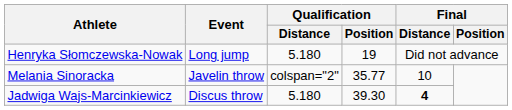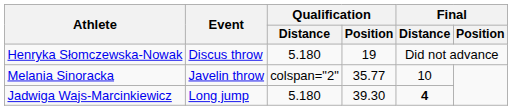(219, 55) Long jump -> (226, 55) Discus throw
(226, 96) Discus throw -> (219, 96) Long jump
